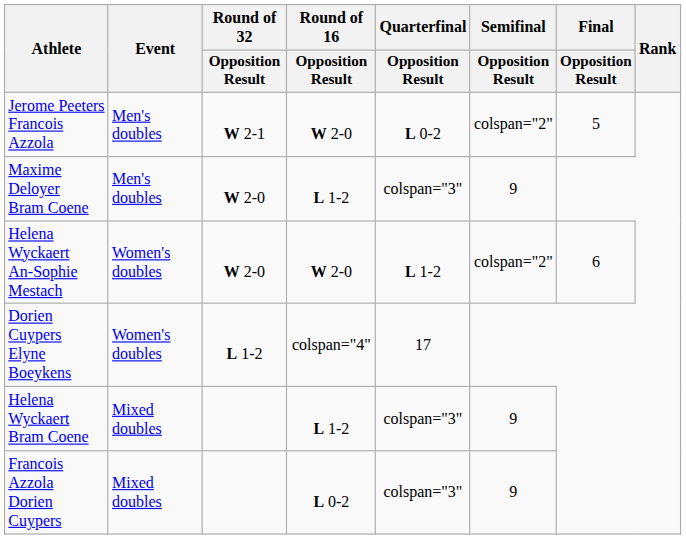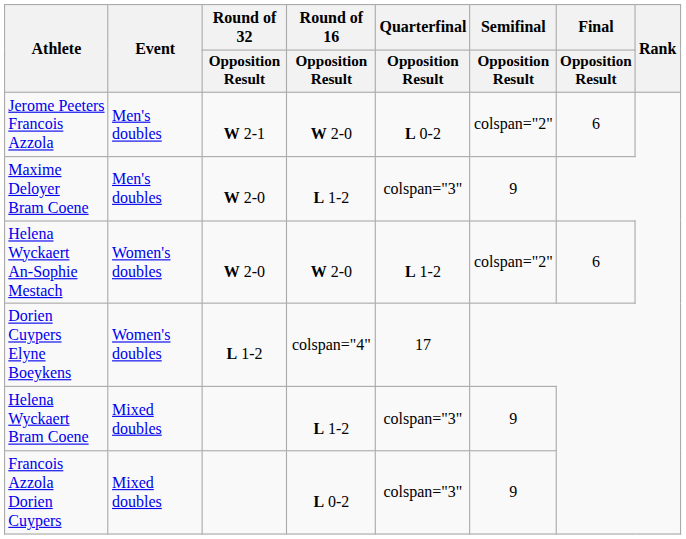(596, 124) 5 -> (596, 124) 6
